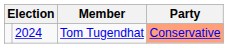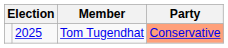(28, 33) 2024 -> (28, 33) 2025
